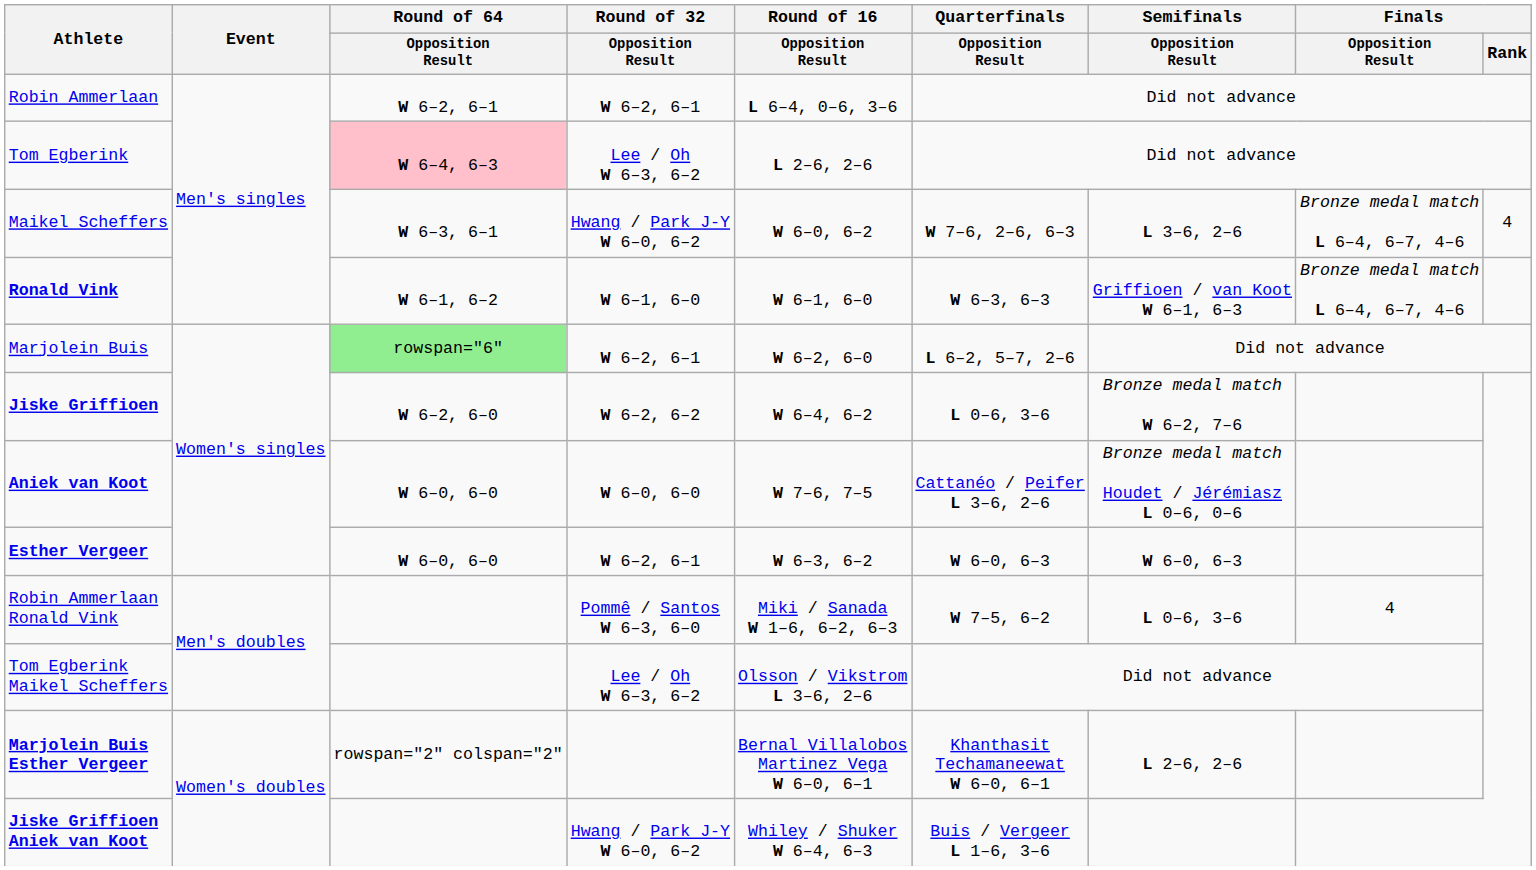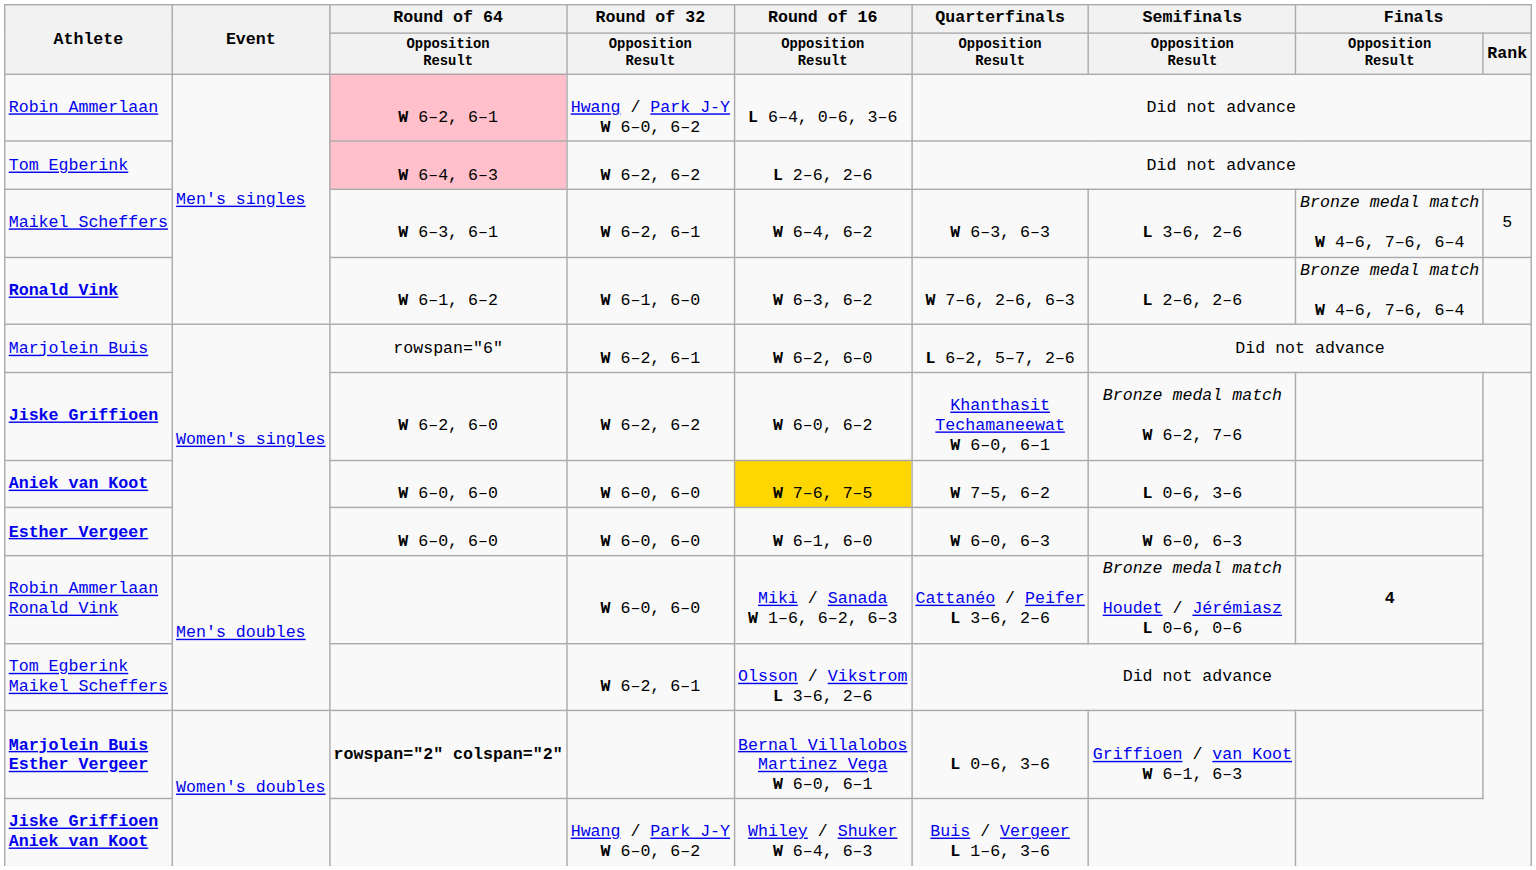(448, 107) no background -> (448, 117) pink background
(650, 107) W 6–2, 6–1 -> (650, 117) Hwang / Park J-Y W 6–0, 6–2
(650, 165) Lee / Oh W 6–3, 6–2 -> (650, 175) W 6–2, 6–2
(650, 233) Hwang / Park J-Y W 6–0, 6–2 -> (650, 233) W 6–2, 6–1
(823, 233) W 6–0, 6–2 -> (823, 233) W 6–4, 6–2
(1000, 233) W 7–6, 2–6, 6–3 -> (1000, 233) W 6–3, 6–3
(1390, 223) Bronze medal match L 6–4, 6–7, 4–6 -> (1390, 223) Bronze medal match W 4–6, 7–6, 6–4
(1507, 223) 4 -> (1507, 223) 5
(823, 300) W 6–1, 6–0 -> (823, 300) W 6–3, 6–2
(1000, 300) W 6–3, 6–3 -> (1000, 300) W 7–6, 2–6, 6–3
(1192, 300) Griffioen / van Koot W 6–1, 6–3 -> (1192, 300) L 2–6, 2–6
(1390, 291) Bronze medal match L 6–4, 6–7, 4–6 -> (1390, 291) Bronze medal match W 4–6, 7–6, 6–4
(448, 348) lightgreen background -> (448, 348) no background
(823, 416) W 6–4, 6–2 -> (823, 426) W 6–0, 6–2
(1000, 416) L 0–6, 3–6 -> (1000, 426) Khanthasit Techamaneewat W 6–0, 6–1
(823, 494) no background -> (823, 494) gold background
(1000, 494) Cattanéo / Peifer L 3–6, 2–6 -> (1000, 494) W 7–5, 6–2
(1192, 484) Bronze medal match Houdet / Jérémiasz L 0–6, 0–6 -> (1192, 494) L 0–6, 3–6
(650, 561) W 6–2, 6–1 -> (650, 541) W 6–0, 6–0
(823, 561) W 6–3, 6–2 -> (823, 541) W 6–1, 6–0
(650, 619) Pommê / Santos W 6–3, 6–0 -> (650, 609) W 6–0, 6–0
(1000, 619) W 7–5, 6–2 -> (1000, 609) Cattanéo / Peifer L 3–6, 2–6
(1192, 619) L 0–6, 3–6 -> (1192, 599) Bronze medal match Houdet / Jérémiasz L 0–6, 0–6
(1390, 609) normal -> (1390, 599) bold
(650, 687) Lee / Oh W 6–3, 6–2 -> (650, 687) W 6–2, 6–1
(448, 754) normal -> (448, 754) bold
(1000, 764) Khanthasit Techamaneewat W 6–0, 6–1 -> (1000, 764) L 0–6, 3–6
(1192, 764) L 2–6, 2–6 -> (1192, 764) Griffioen / van Koot W 6–1, 6–3
